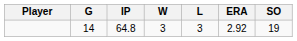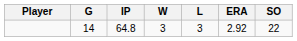(274, 28) 19 -> (274, 28) 22
